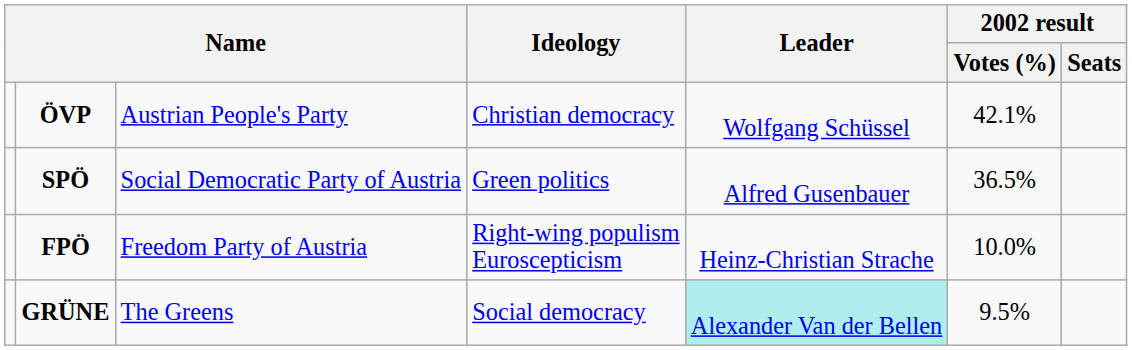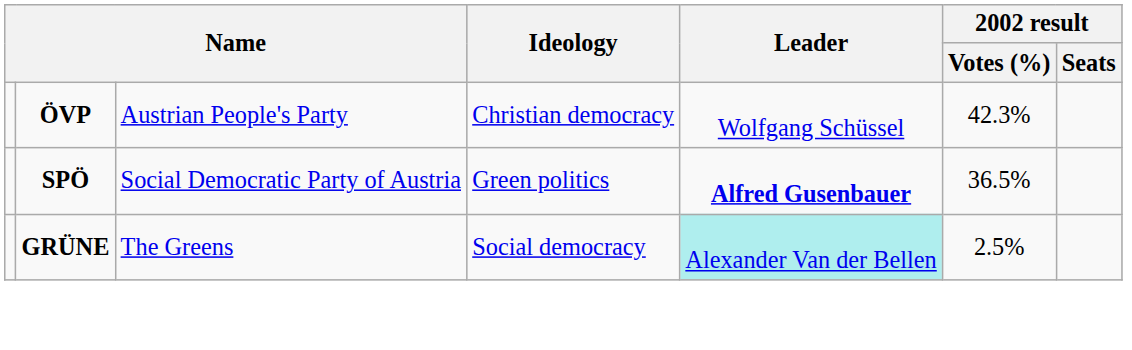(1005, 114) 42.1% -> (999, 114) 42.3%
(817, 194) normal -> (811, 194) bold
- row: (65, 246)
(1005, 312) 9.5% -> (999, 246) 2.5%
